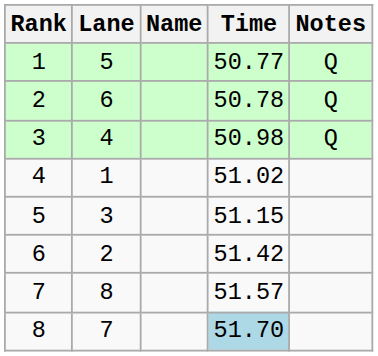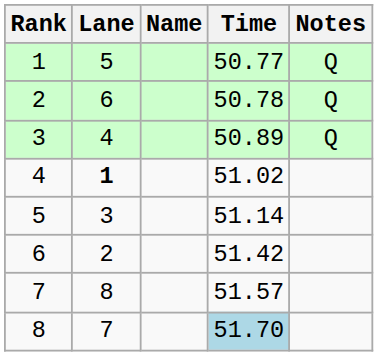(249, 139) 50.98 -> (249, 139) 50.89
(106, 177) normal -> (106, 177) bold
(249, 216) 51.15 -> (249, 216) 51.14
